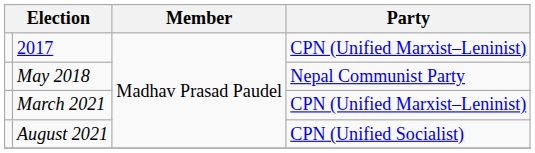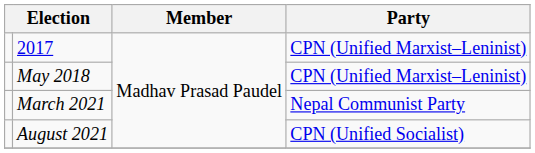(378, 76) Nepal Communist Party -> (408, 76) CPN (Unified Marxist–Leninist)
(408, 104) CPN (Unified Marxist–Leninist) -> (378, 104) Nepal Communist Party
